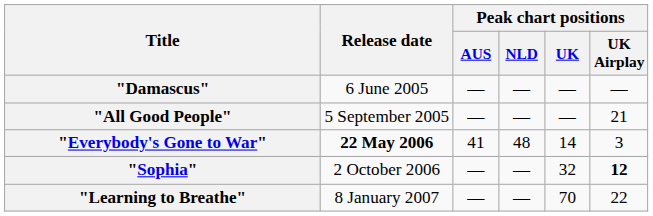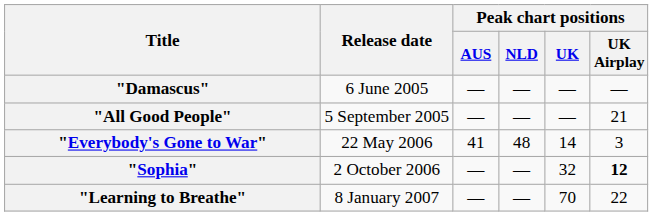(387, 143) bold -> (387, 143) normal
